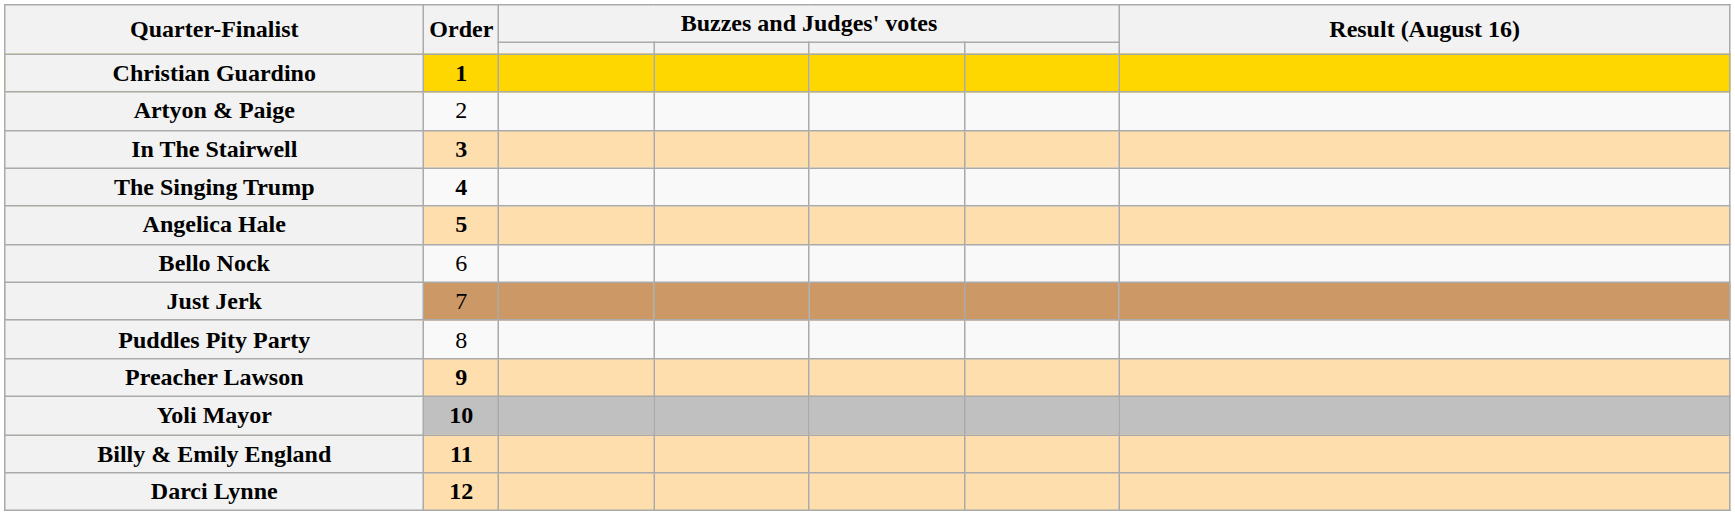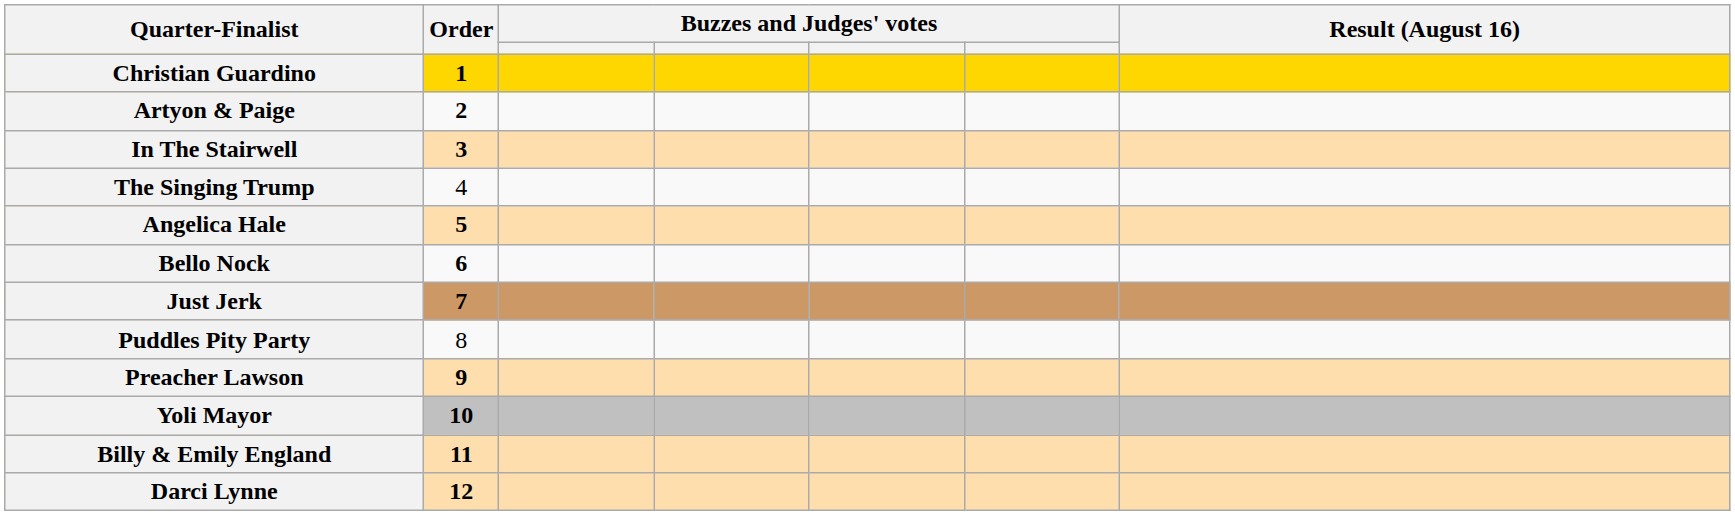(461, 110) normal -> (461, 110) bold
(461, 186) bold -> (461, 186) normal
(461, 262) normal -> (461, 262) bold
(461, 301) normal -> (461, 301) bold
